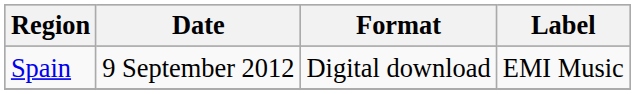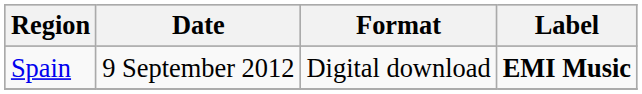(563, 67) normal -> (567, 67) bold
